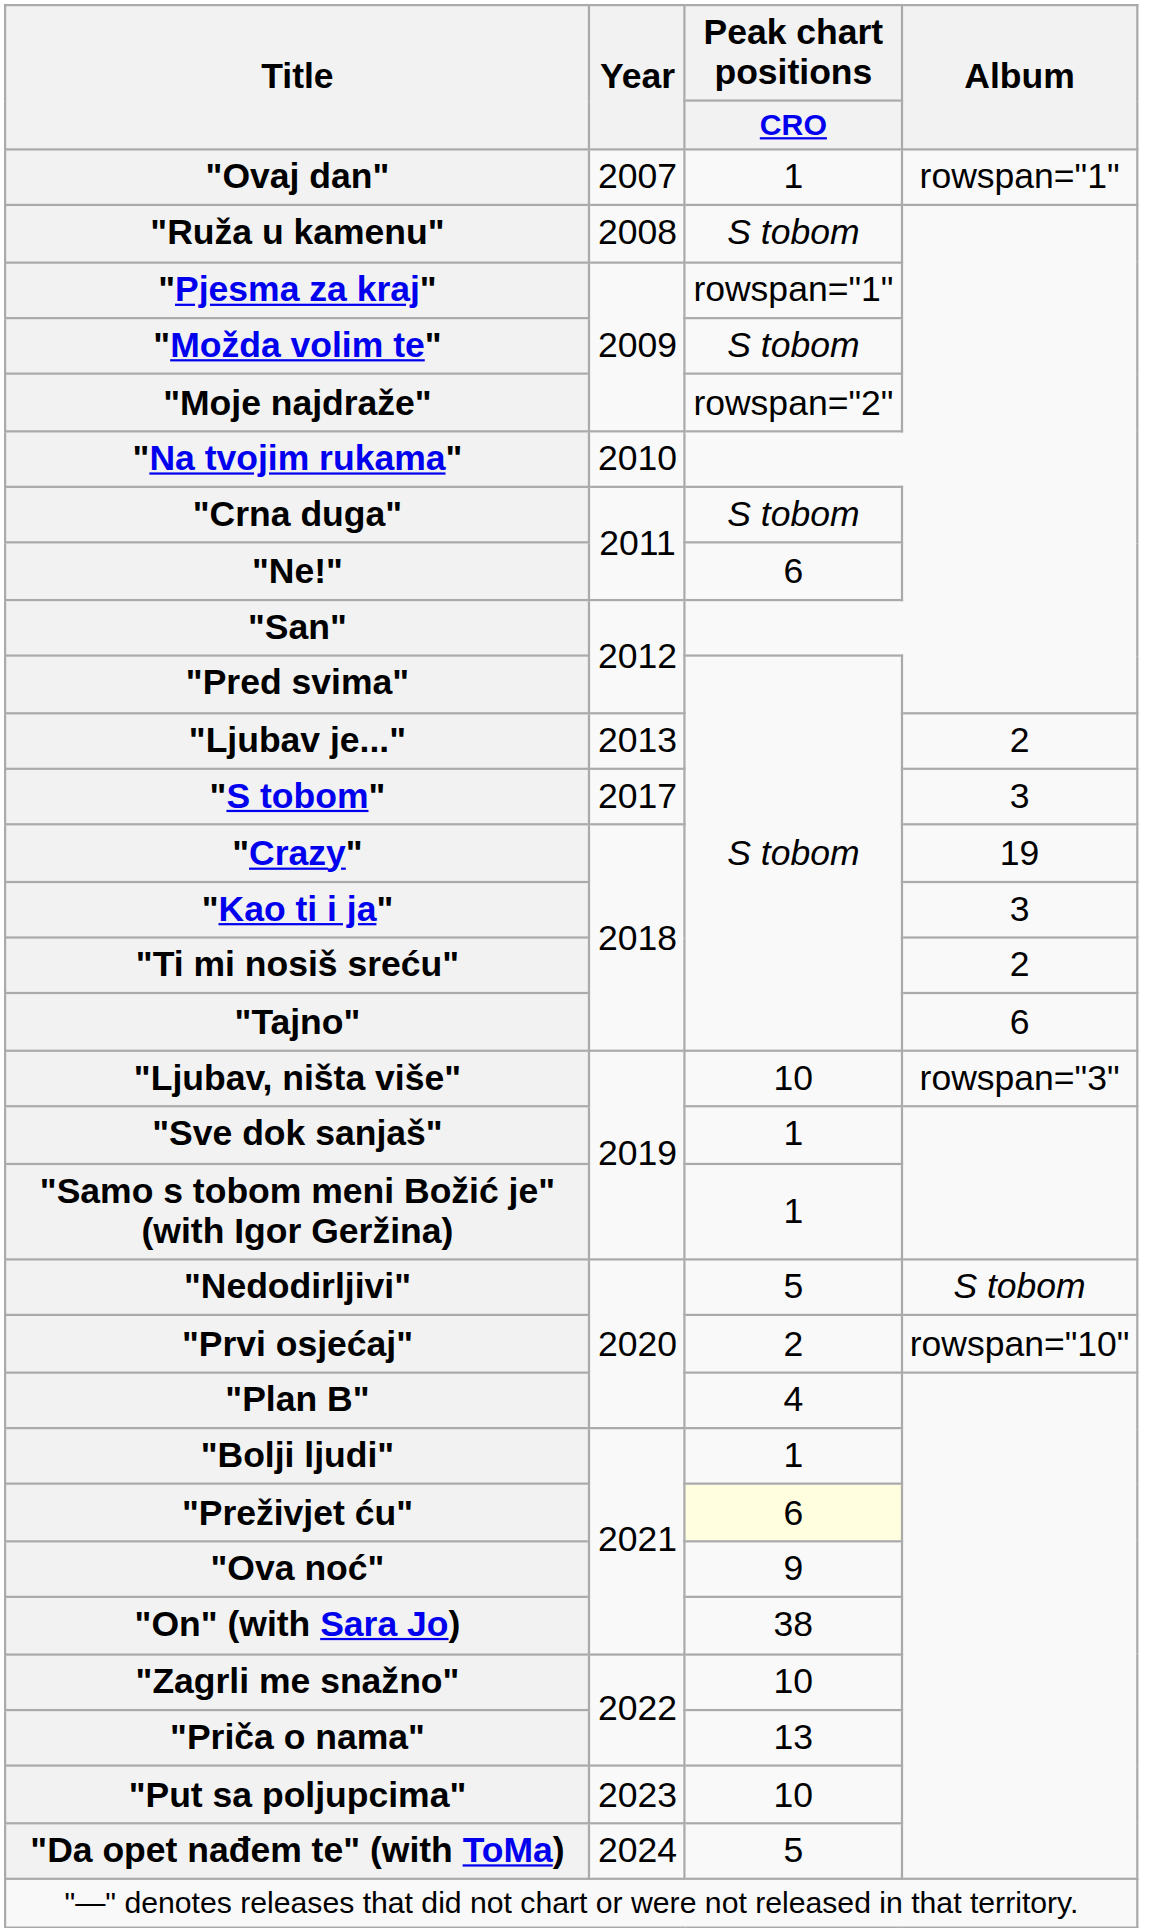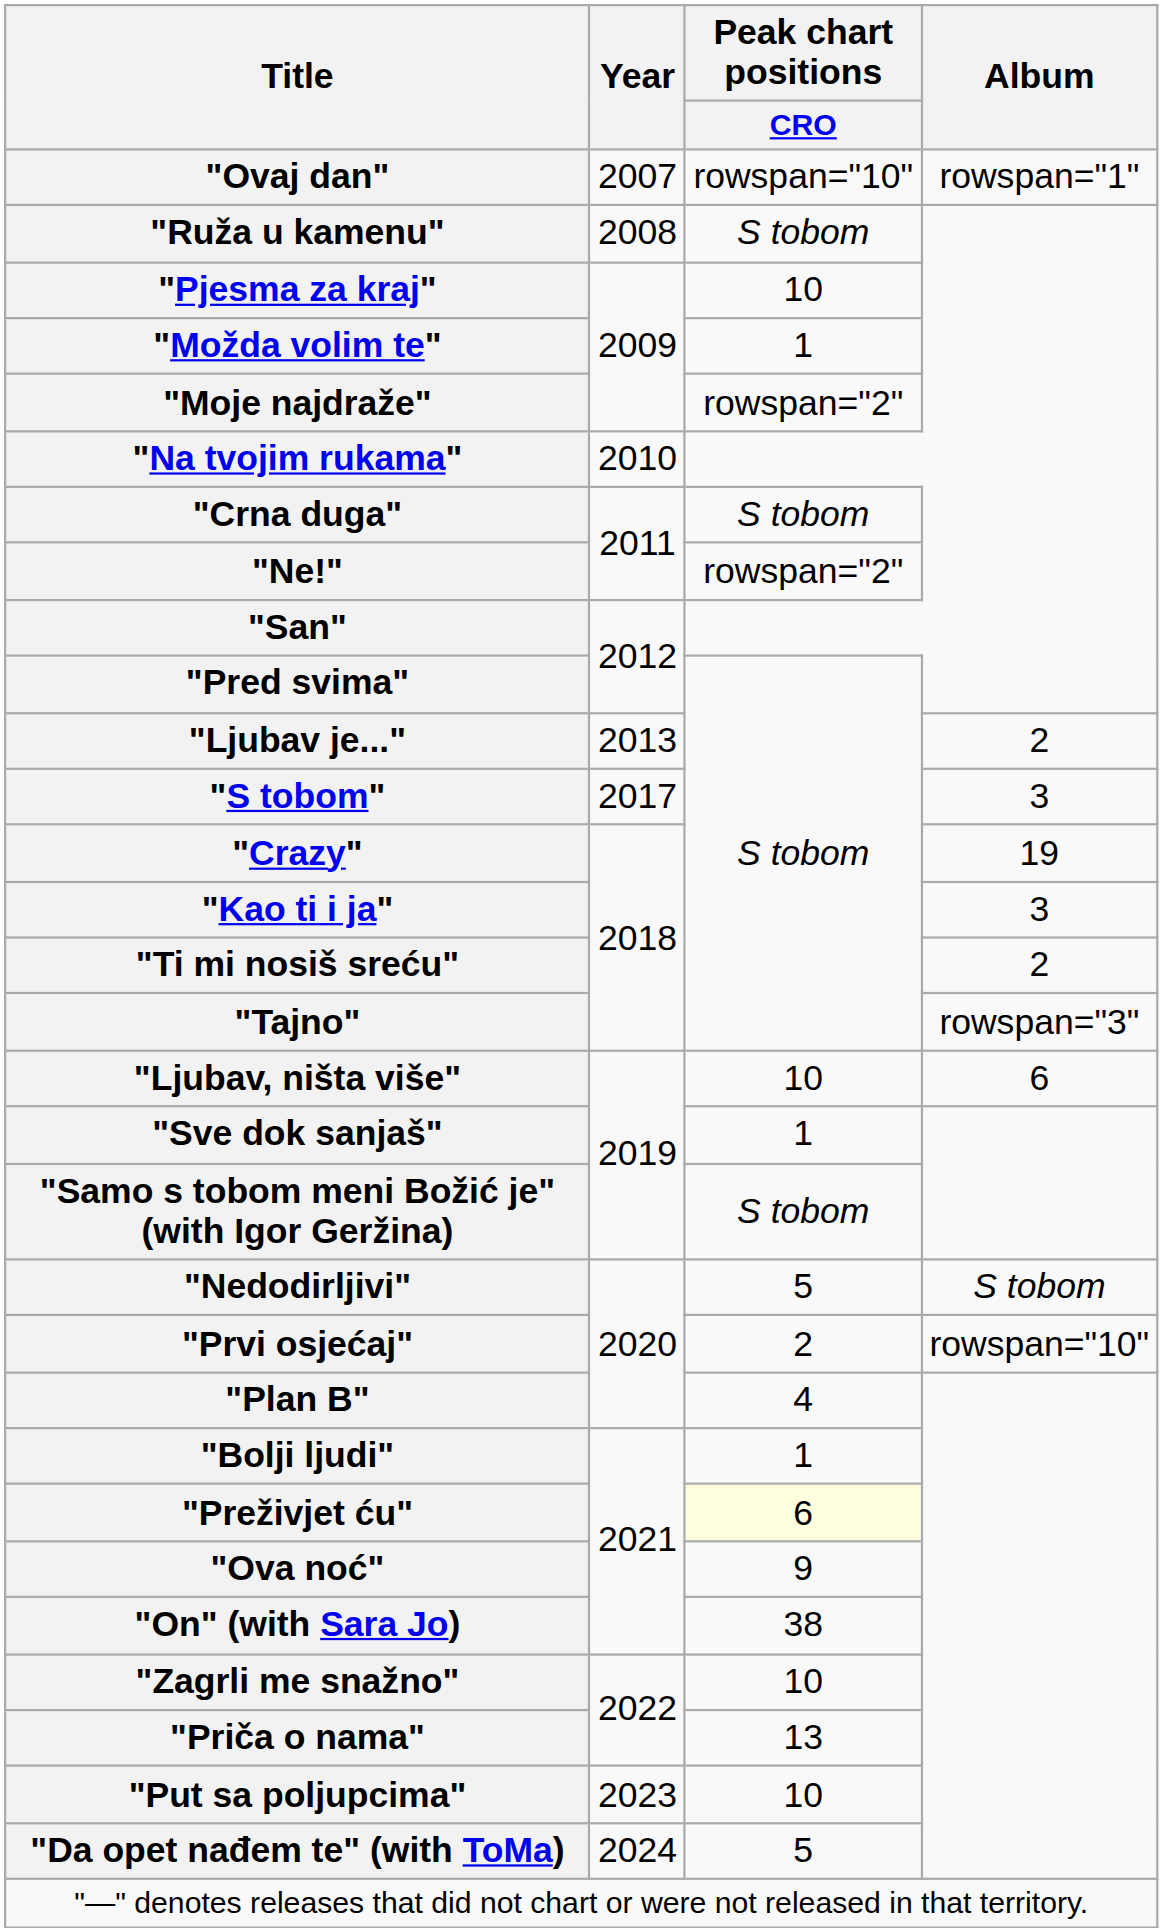(793, 176) 1 -> (803, 176) rowspan="10"
(793, 289) rowspan="1" -> (803, 289) 10
(793, 345) S tobom -> (803, 345) 1
(793, 570) 6 -> (803, 570) rowspan="2"
(1020, 1021) 6 -> (1039, 1021) rowspan="3"
(1020, 1077) rowspan="3" -> (1039, 1077) 6
(793, 1210) 1 -> (803, 1210) S tobom
